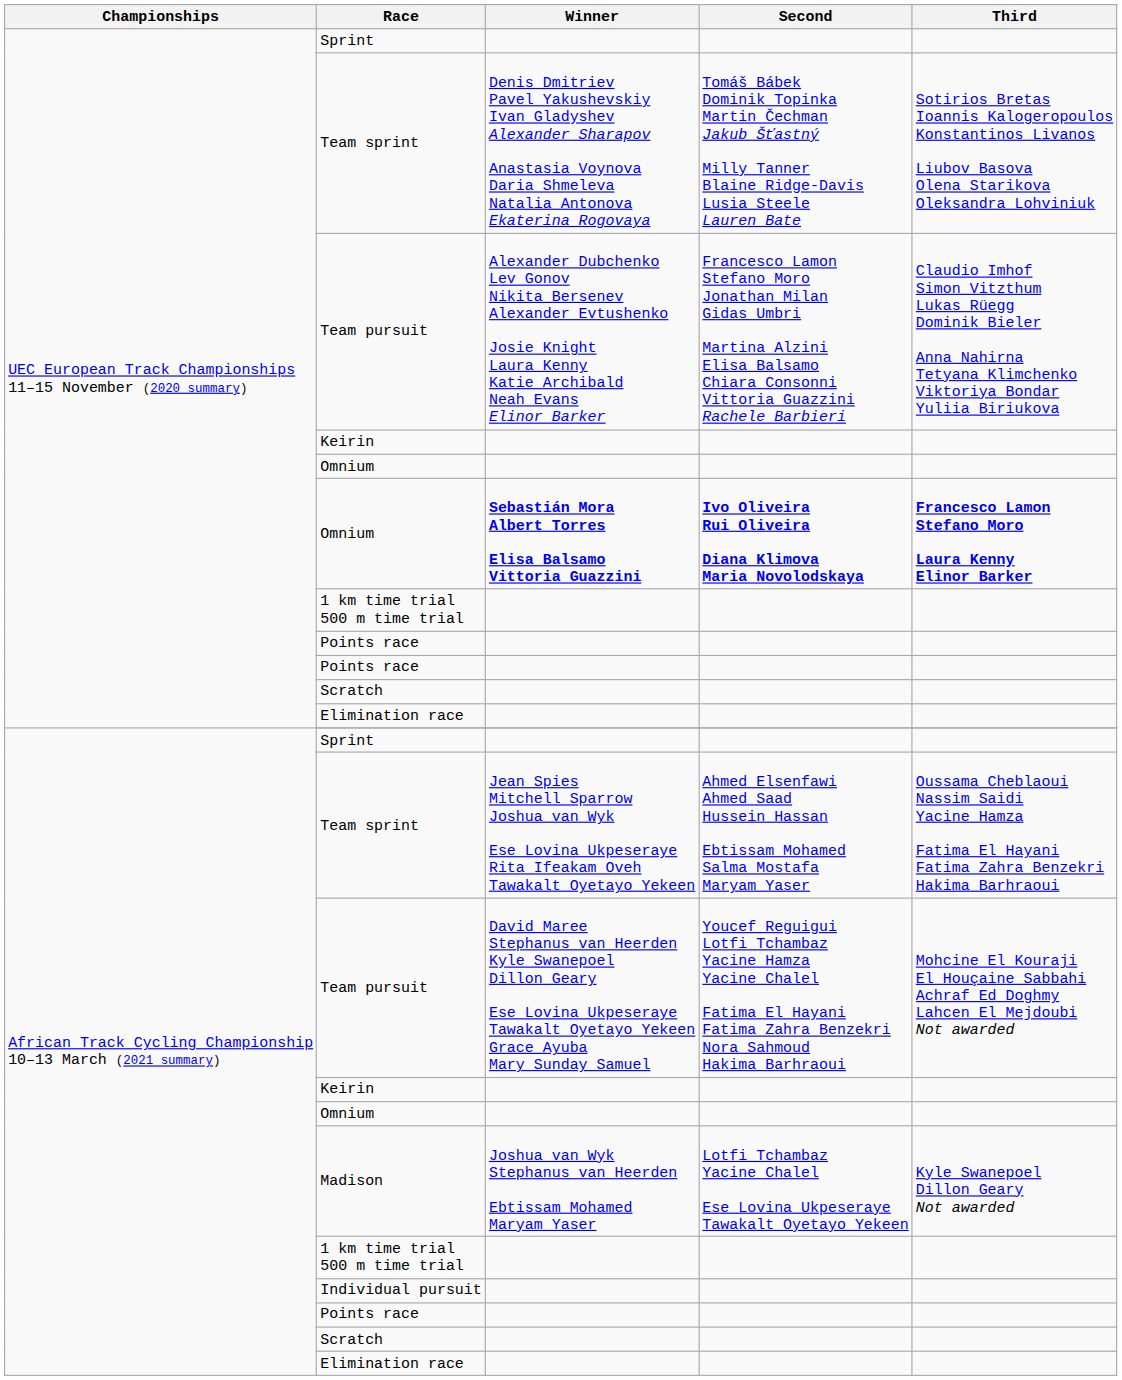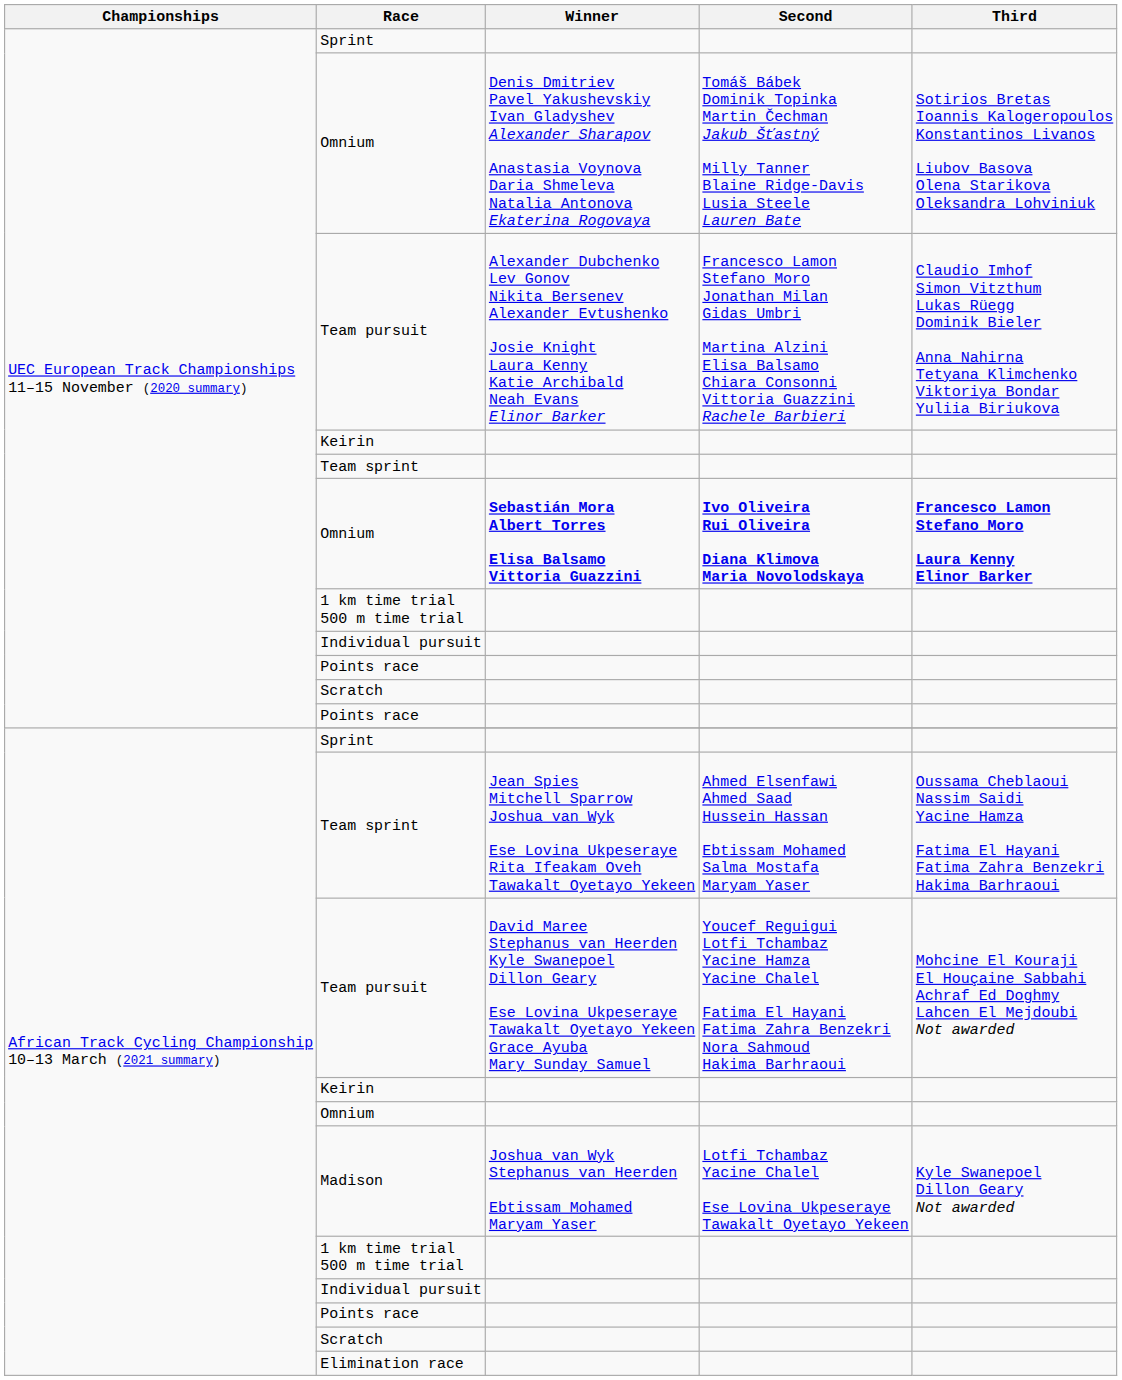(370, 143) Team sprint -> (347, 143) Omnium
(347, 466) Omnium -> (370, 466) Team sprint
(370, 643) Points race -> (401, 643) Individual pursuit
(392, 716) Elimination race -> (370, 716) Points race
